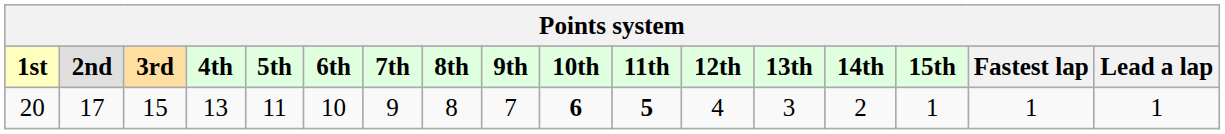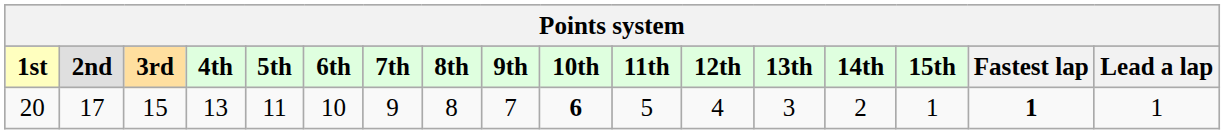(647, 108) bold -> (647, 108) normal
(1031, 108) normal -> (1031, 108) bold
